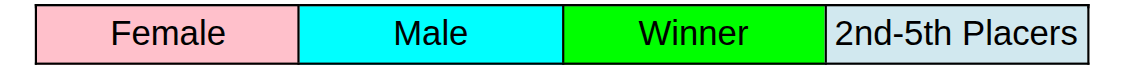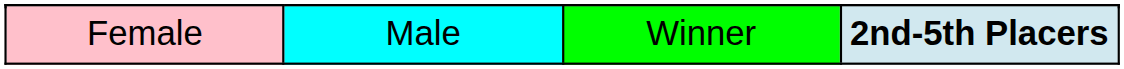(956, 33) normal -> (979, 33) bold
